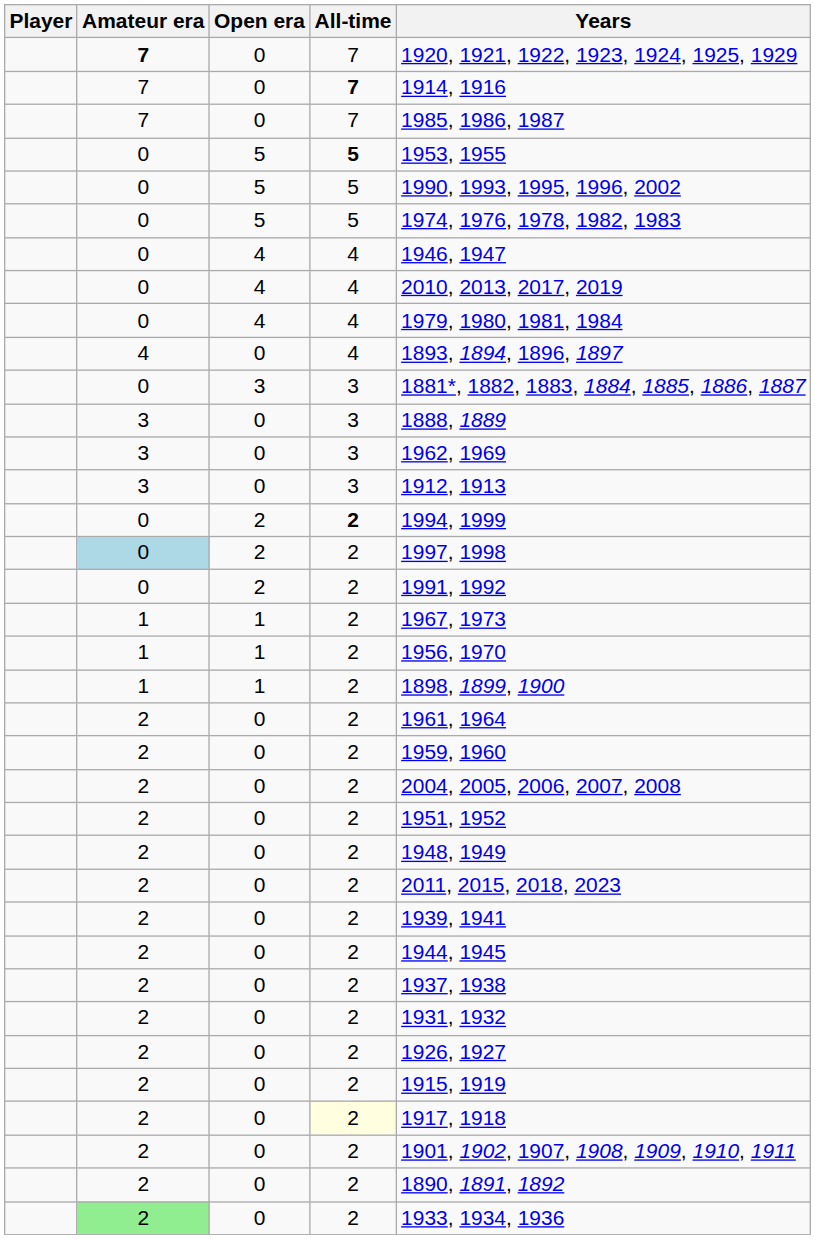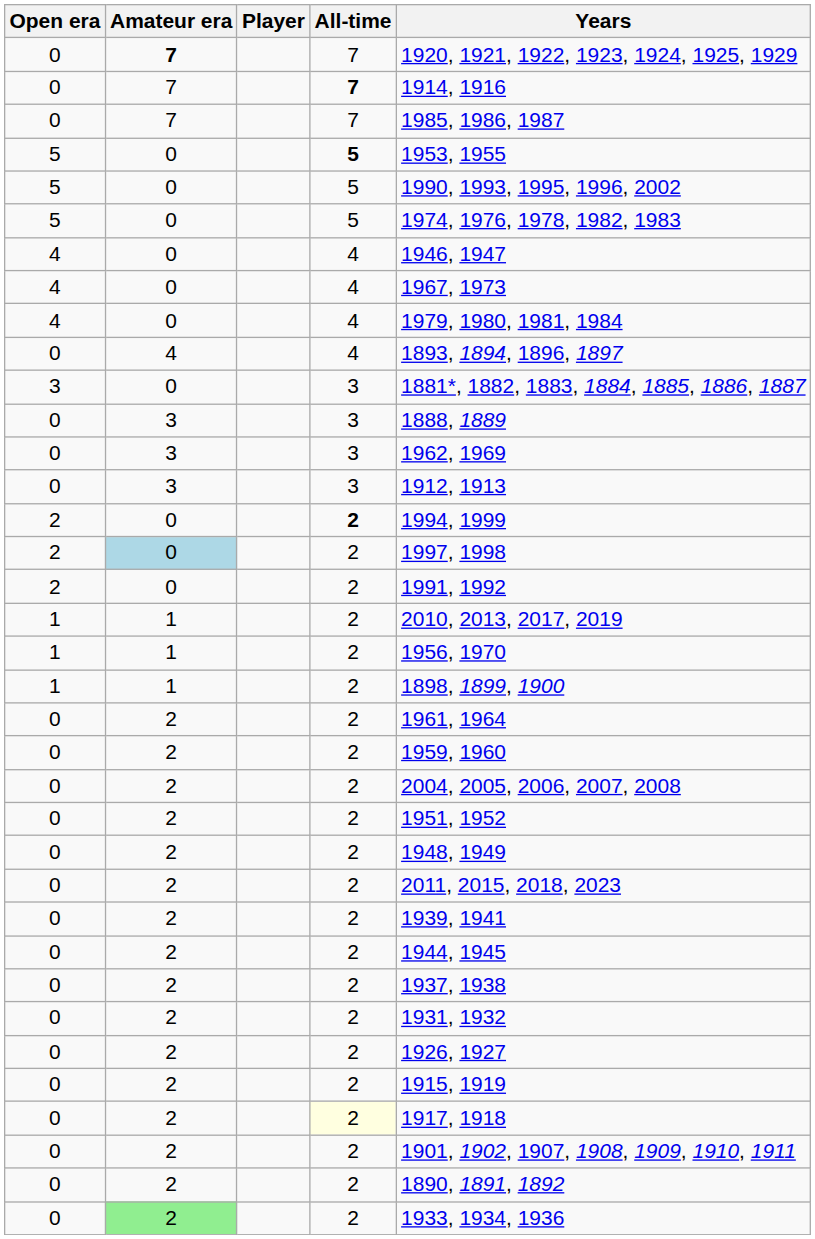columns swapped: (41, 21) <-> (260, 21)
(512, 287) 2010, 2013, 2017, 2019 -> (454, 287) 1967, 1973
(454, 619) 1967, 1973 -> (512, 619) 2010, 2013, 2017, 2019
